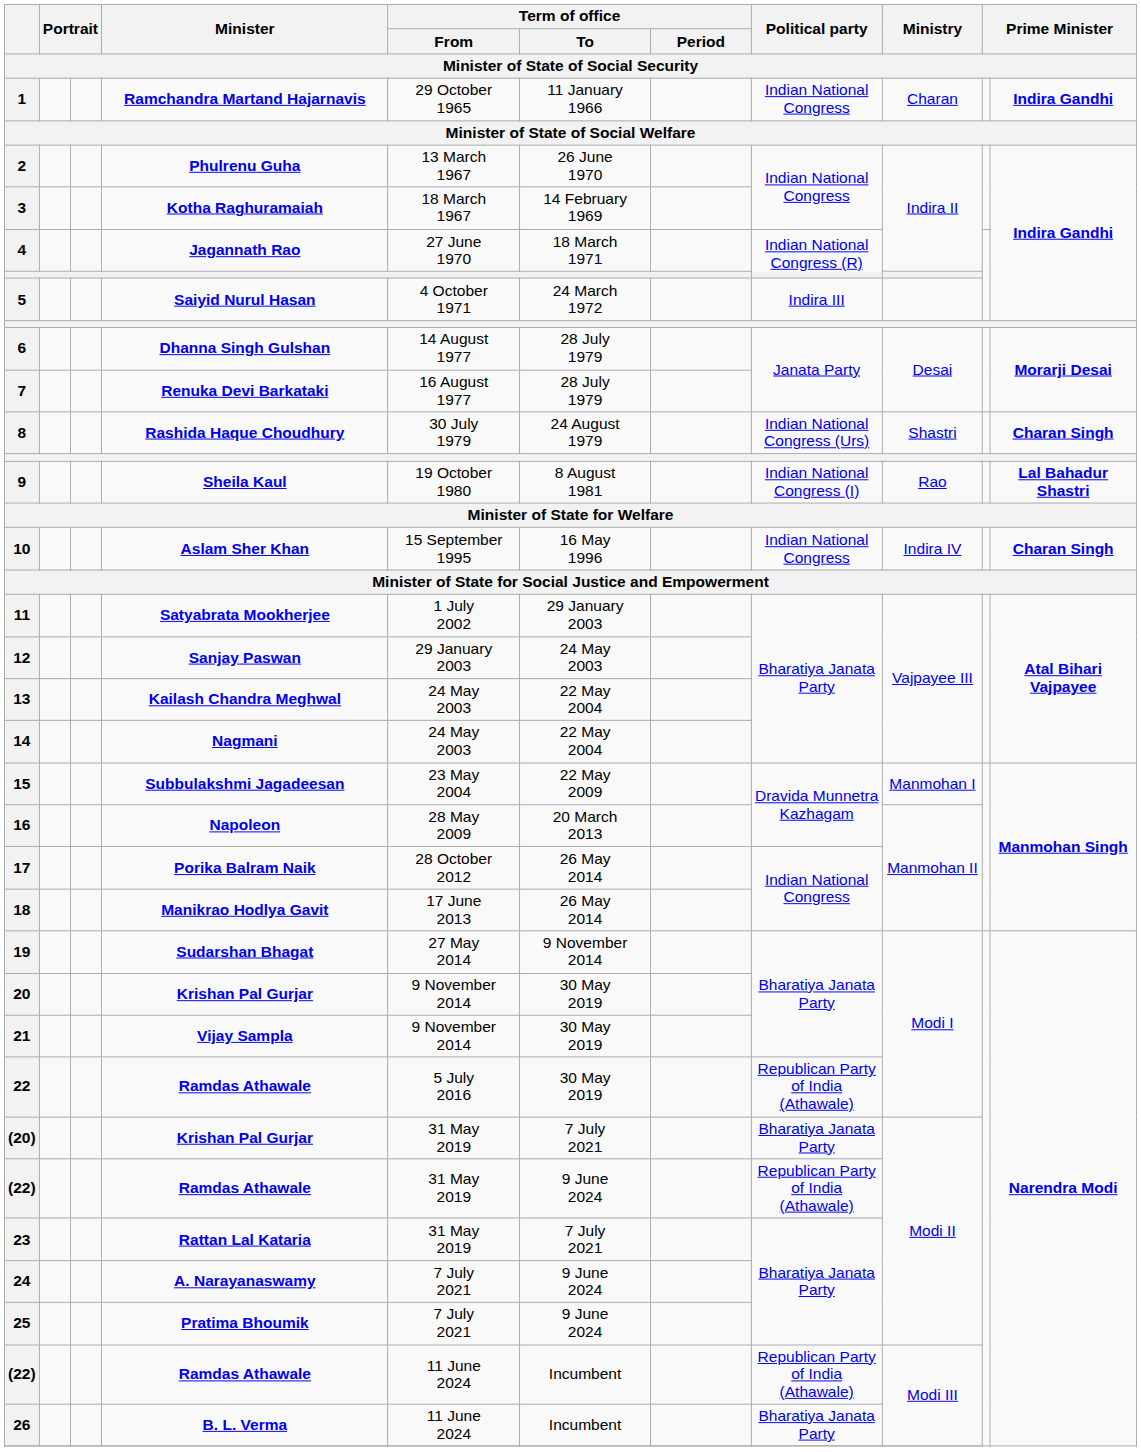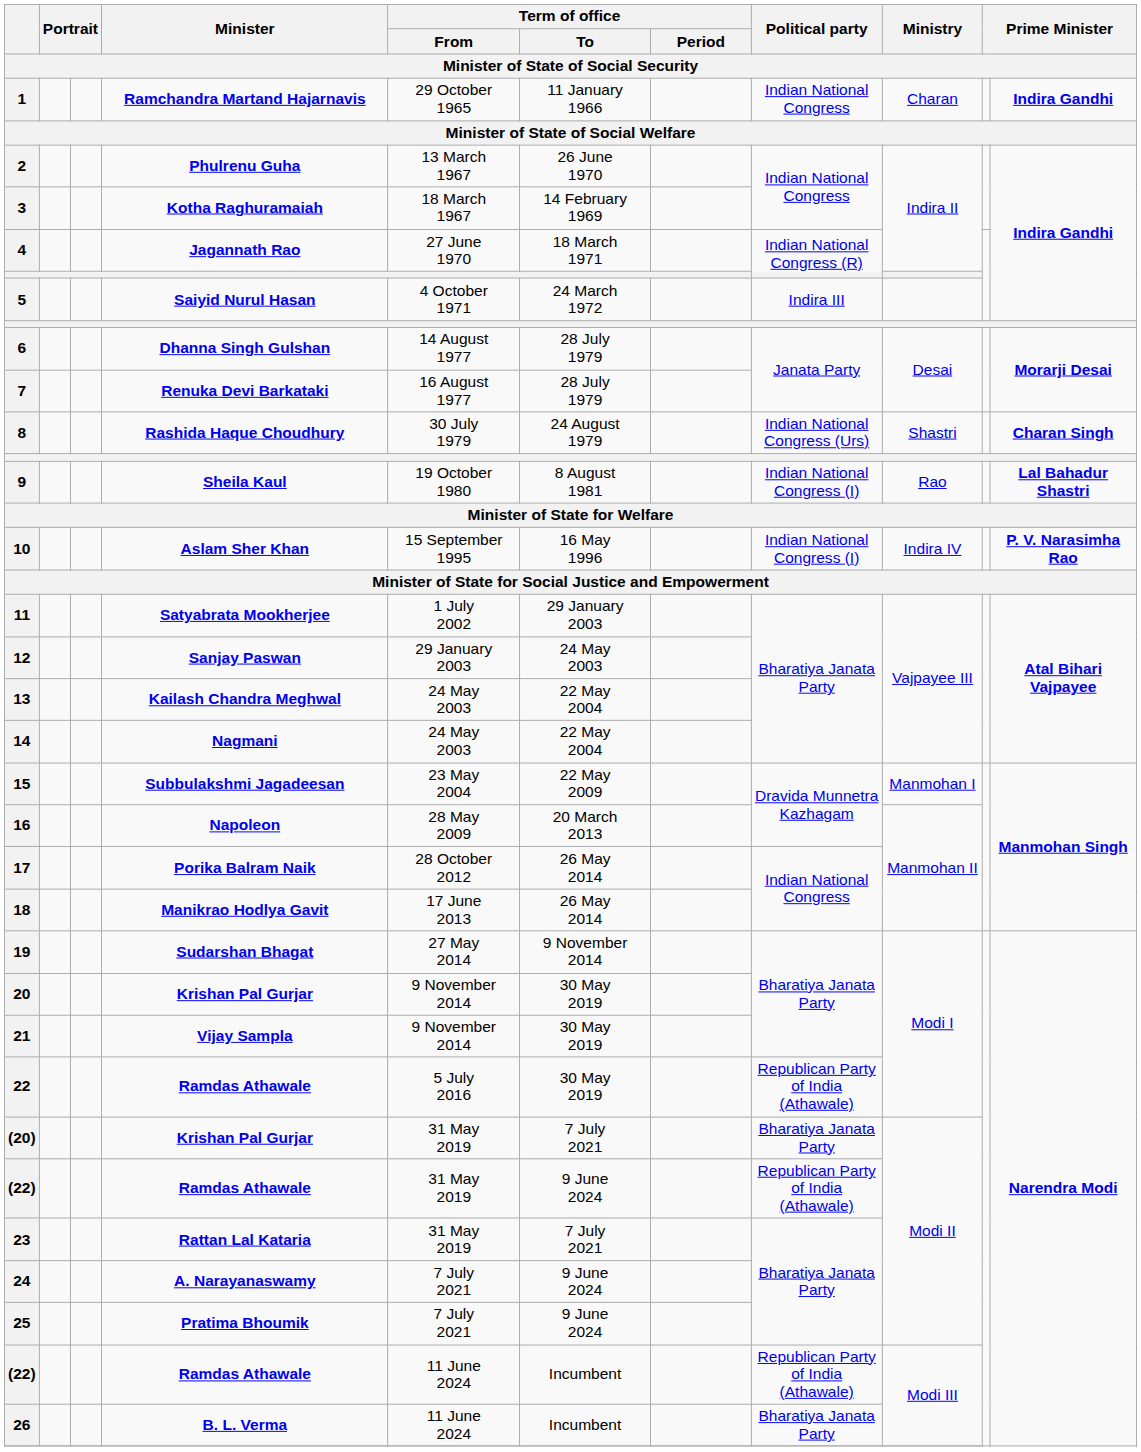(817, 548) Indian National Congress -> (817, 548) Indian National Congress (I)
(1063, 548) Charan Singh -> (1063, 548) P. V. Narasimha Rao
